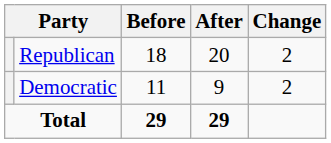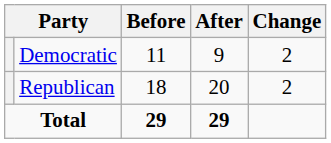rows swapped: (67, 54) <-> (68, 87)
